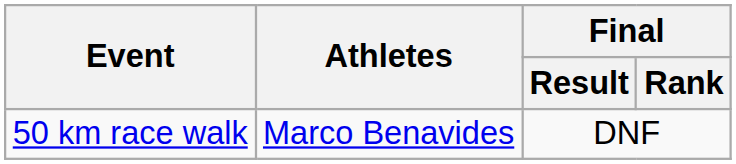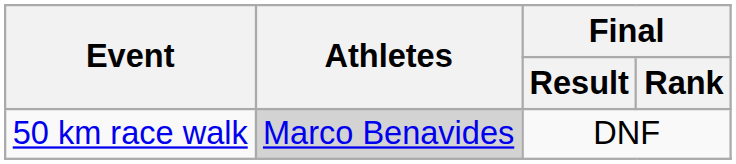(389, 134) no background -> (389, 134) lightgrey background
